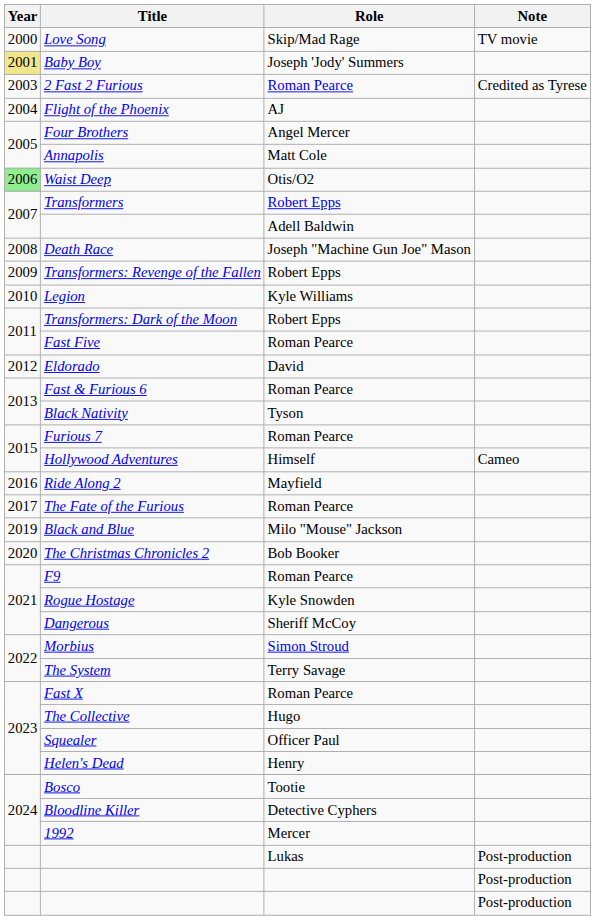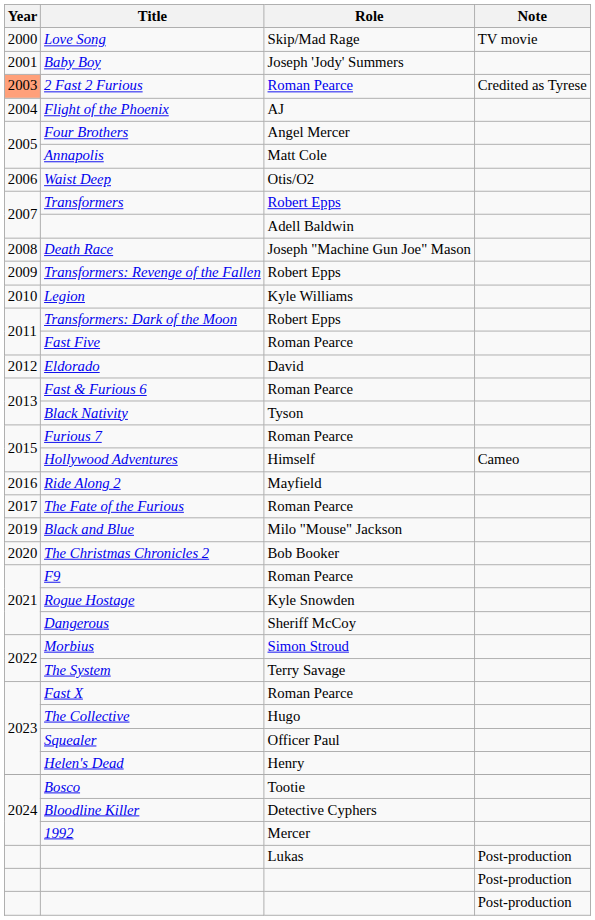(23, 62) khaki background -> (23, 62) no background
(23, 86) no background -> (23, 86) lightsalmon background
(23, 179) lightgreen background -> (23, 179) no background
